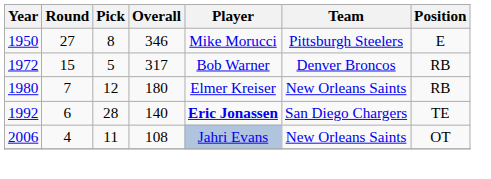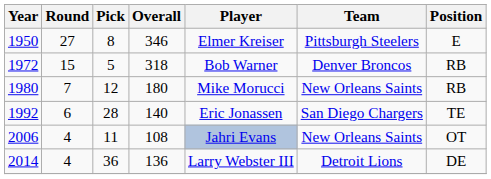(233, 40) Mike Morucci -> (241, 40) Elmer Kreiser
(157, 64) 317 -> (157, 64) 318
(233, 88) Elmer Kreiser -> (241, 88) Mike Morucci
(233, 112) bold -> (241, 112) normal
+ row: (23, 161)
